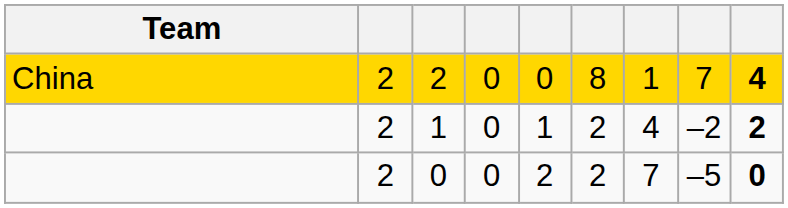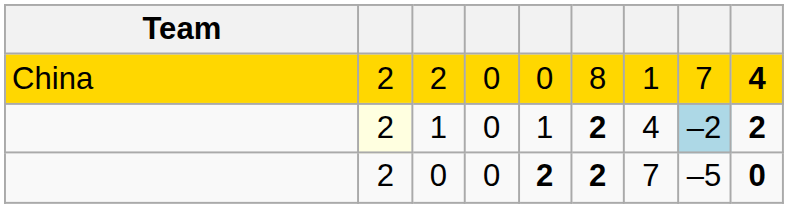(385, 127) no background -> (385, 127) lightyellow background
(598, 127) normal -> (598, 127) bold
(704, 127) no background -> (704, 127) lightblue background
(545, 176) normal -> (545, 176) bold
(598, 176) normal -> (598, 176) bold
